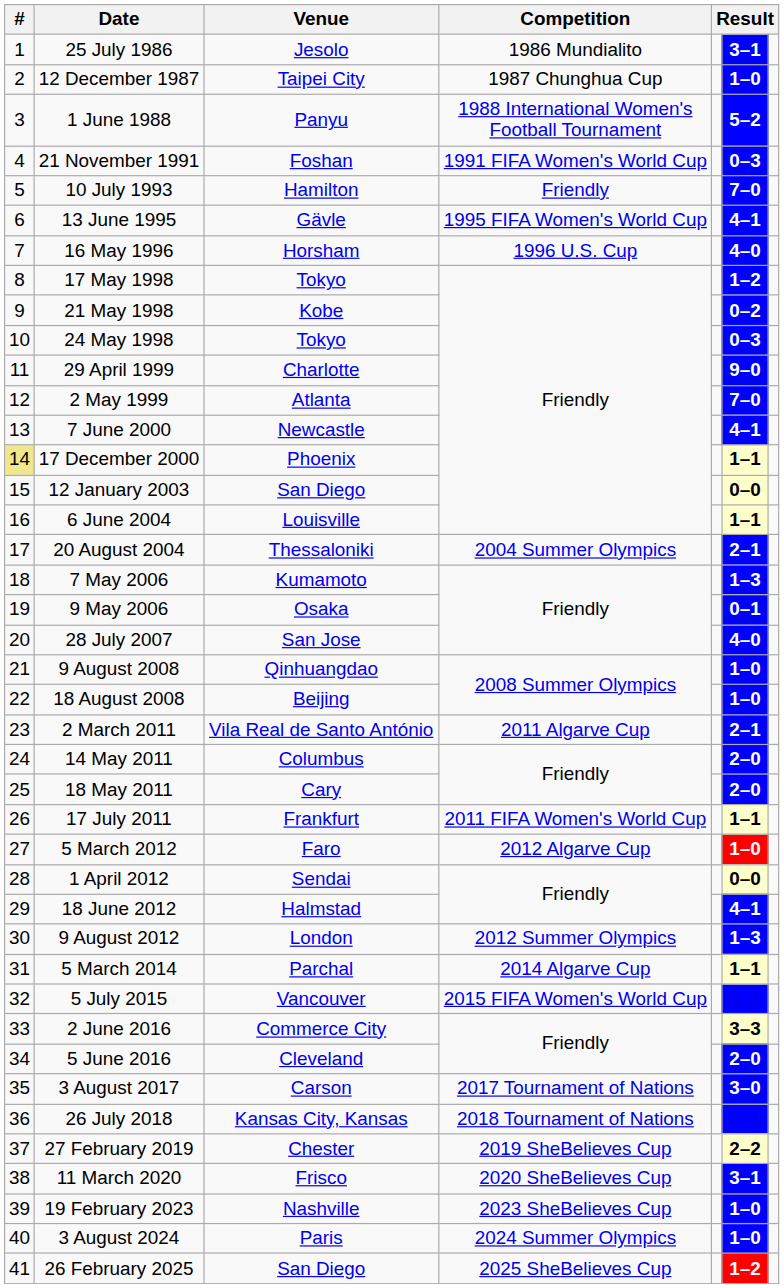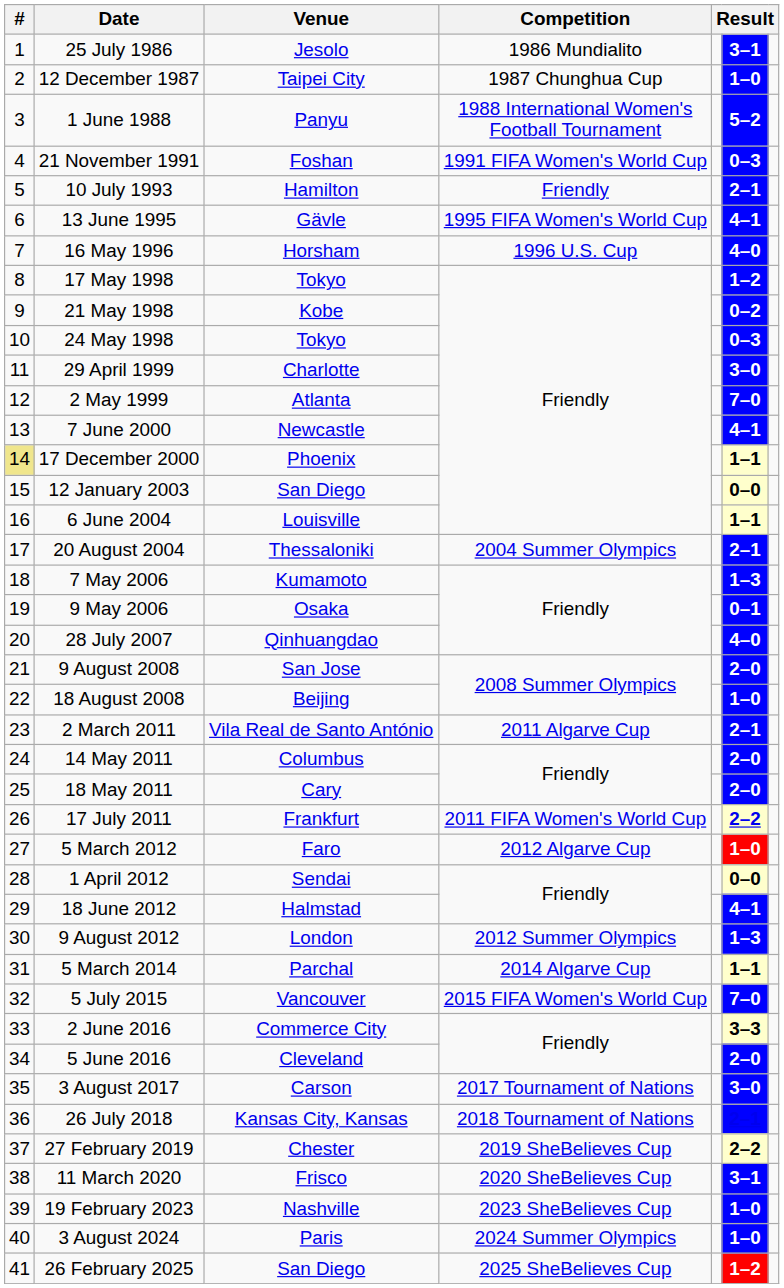(745, 190) 7–0 -> (745, 190) 2–1
(745, 370) 9–0 -> (745, 370) 3–0
(321, 639) San Jose -> (321, 639) Qinhuangdao
(321, 669) Qinhuangdao -> (321, 669) San Jose
(745, 669) 1–0 -> (745, 669) 2–0
(745, 819) 1–1 -> (745, 819) 2–2
(745, 998) 5–2 -> (745, 998) 7–0
